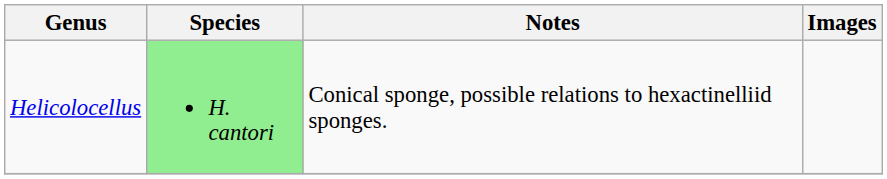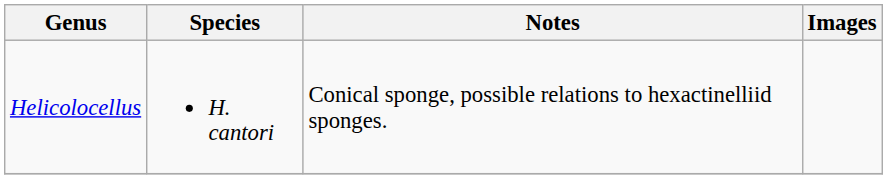(225, 120) lightgreen background -> (225, 120) no background
